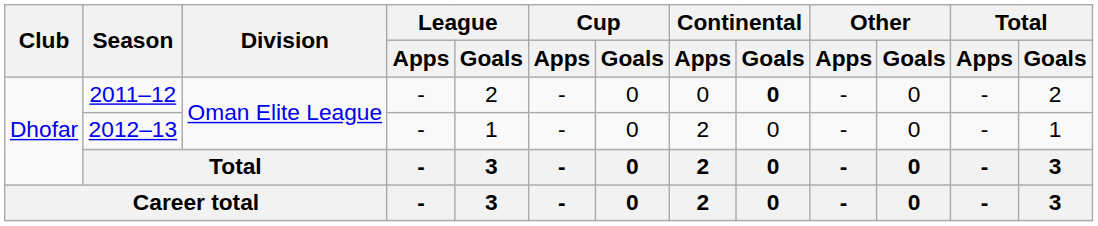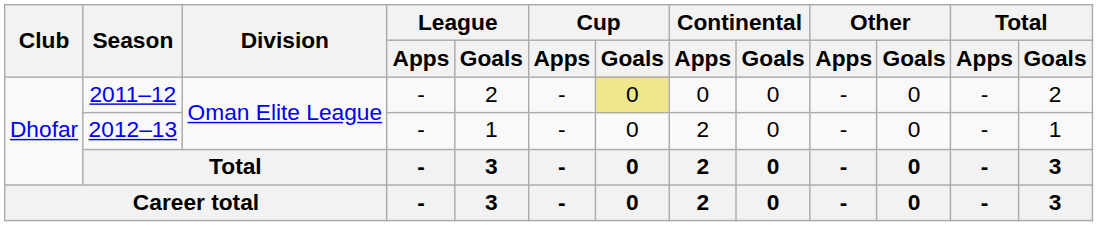(632, 94) no background -> (632, 94) khaki background
(773, 94) bold -> (773, 94) normal
